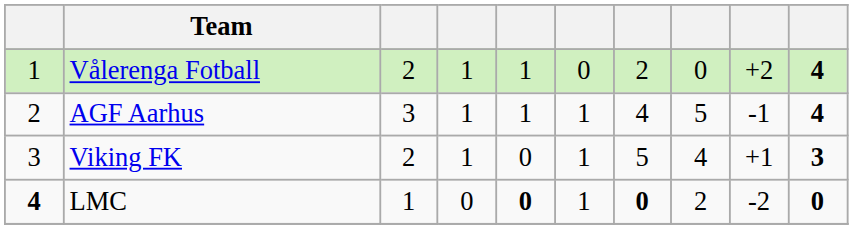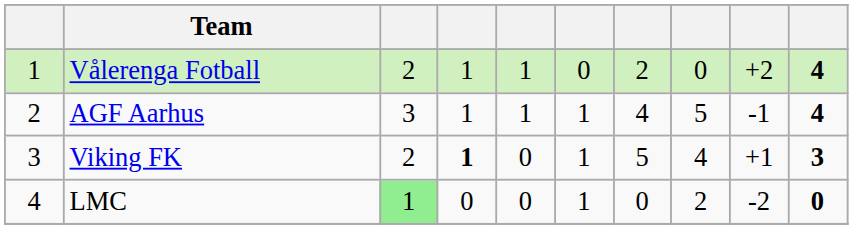(467, 157) normal -> (467, 157) bold
(34, 201) bold -> (34, 201) normal
(409, 201) no background -> (409, 201) lightgreen background
(525, 201) bold -> (525, 201) normal
(642, 201) bold -> (642, 201) normal
